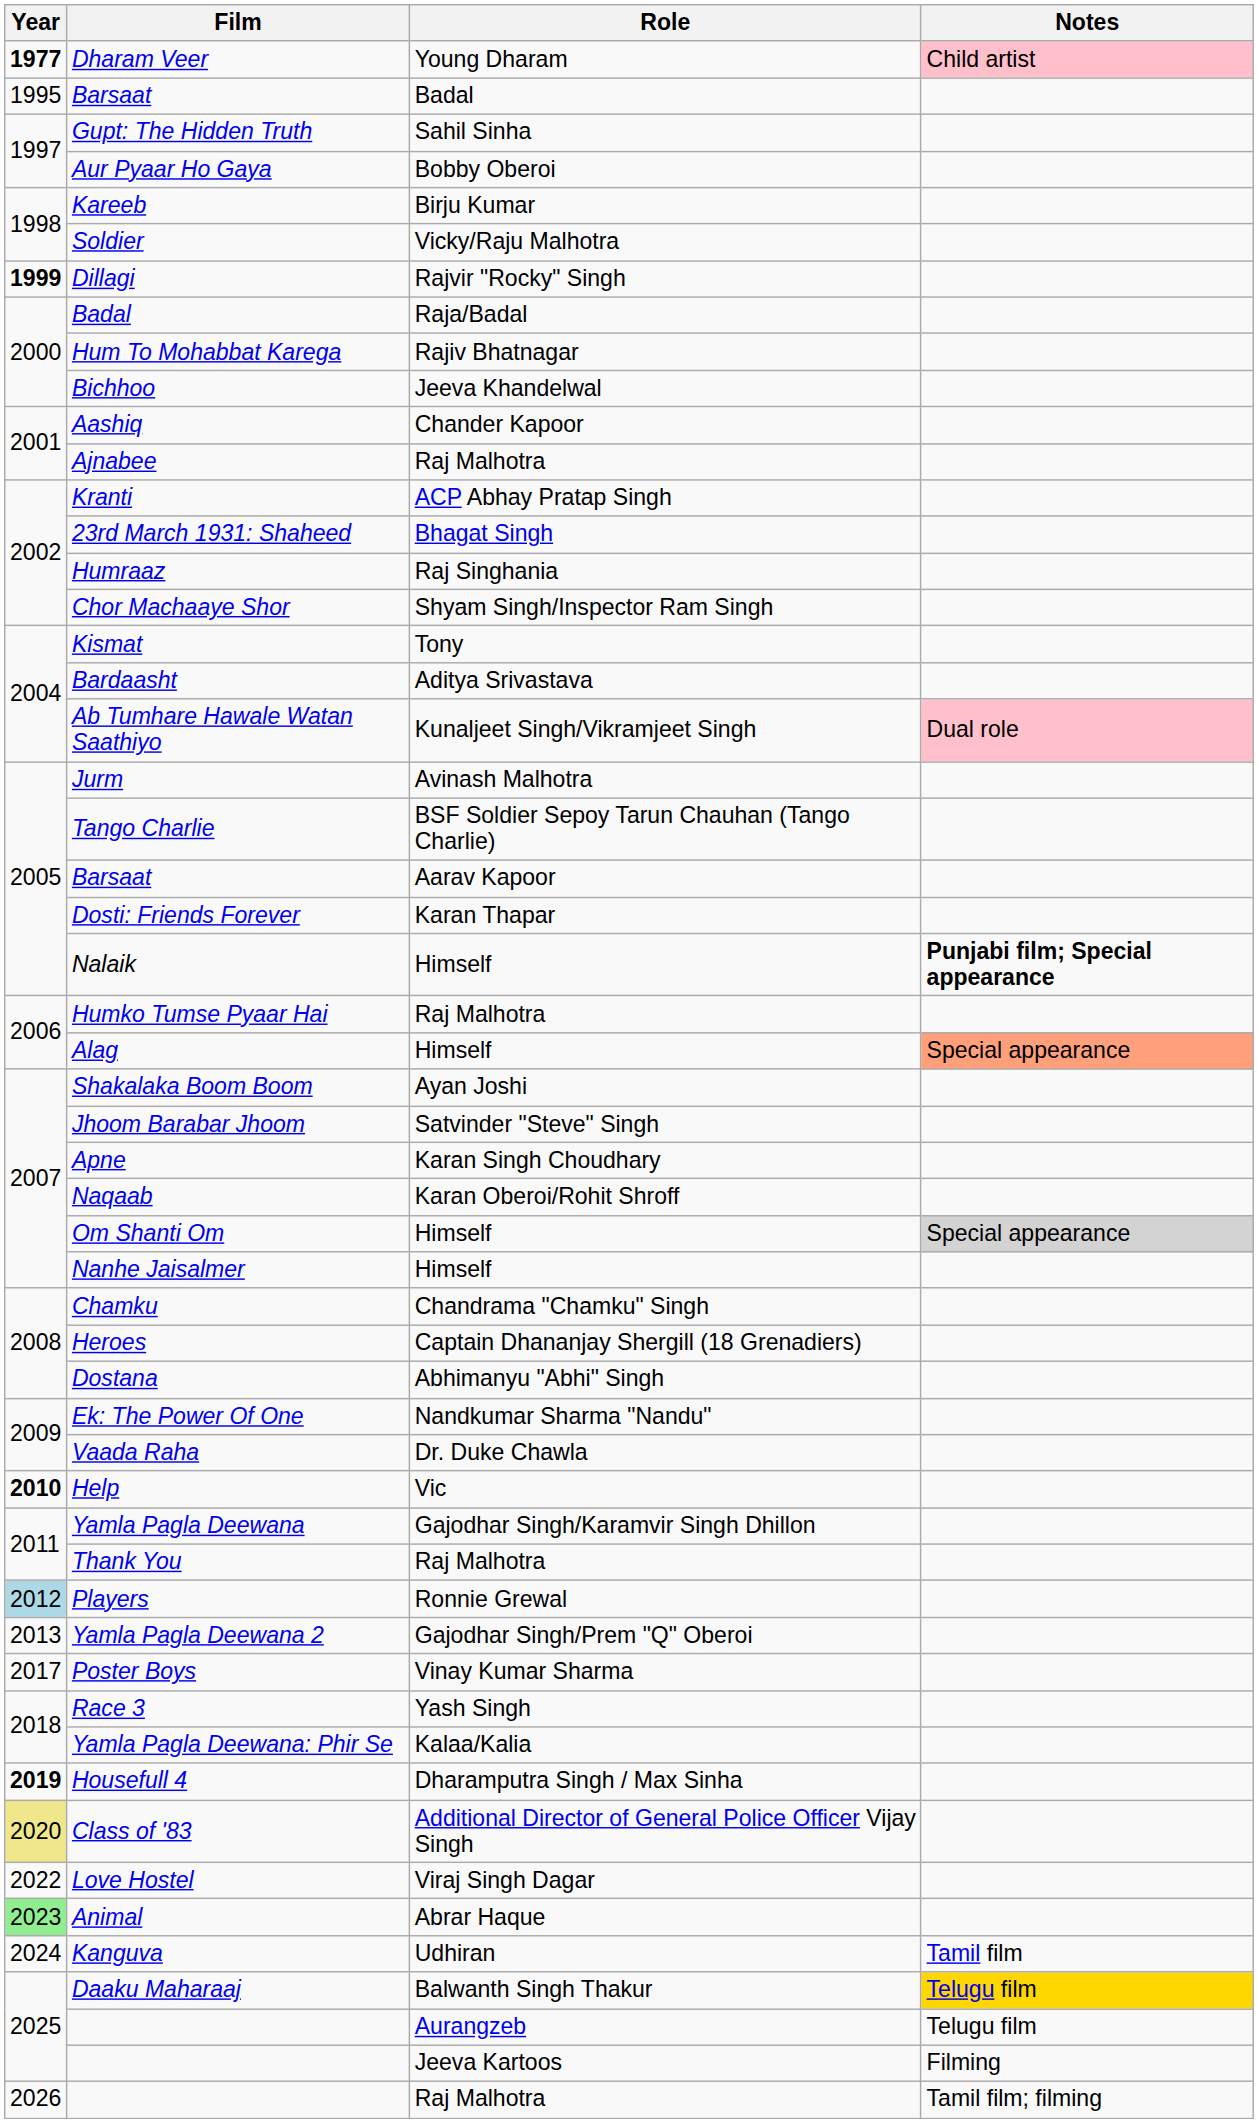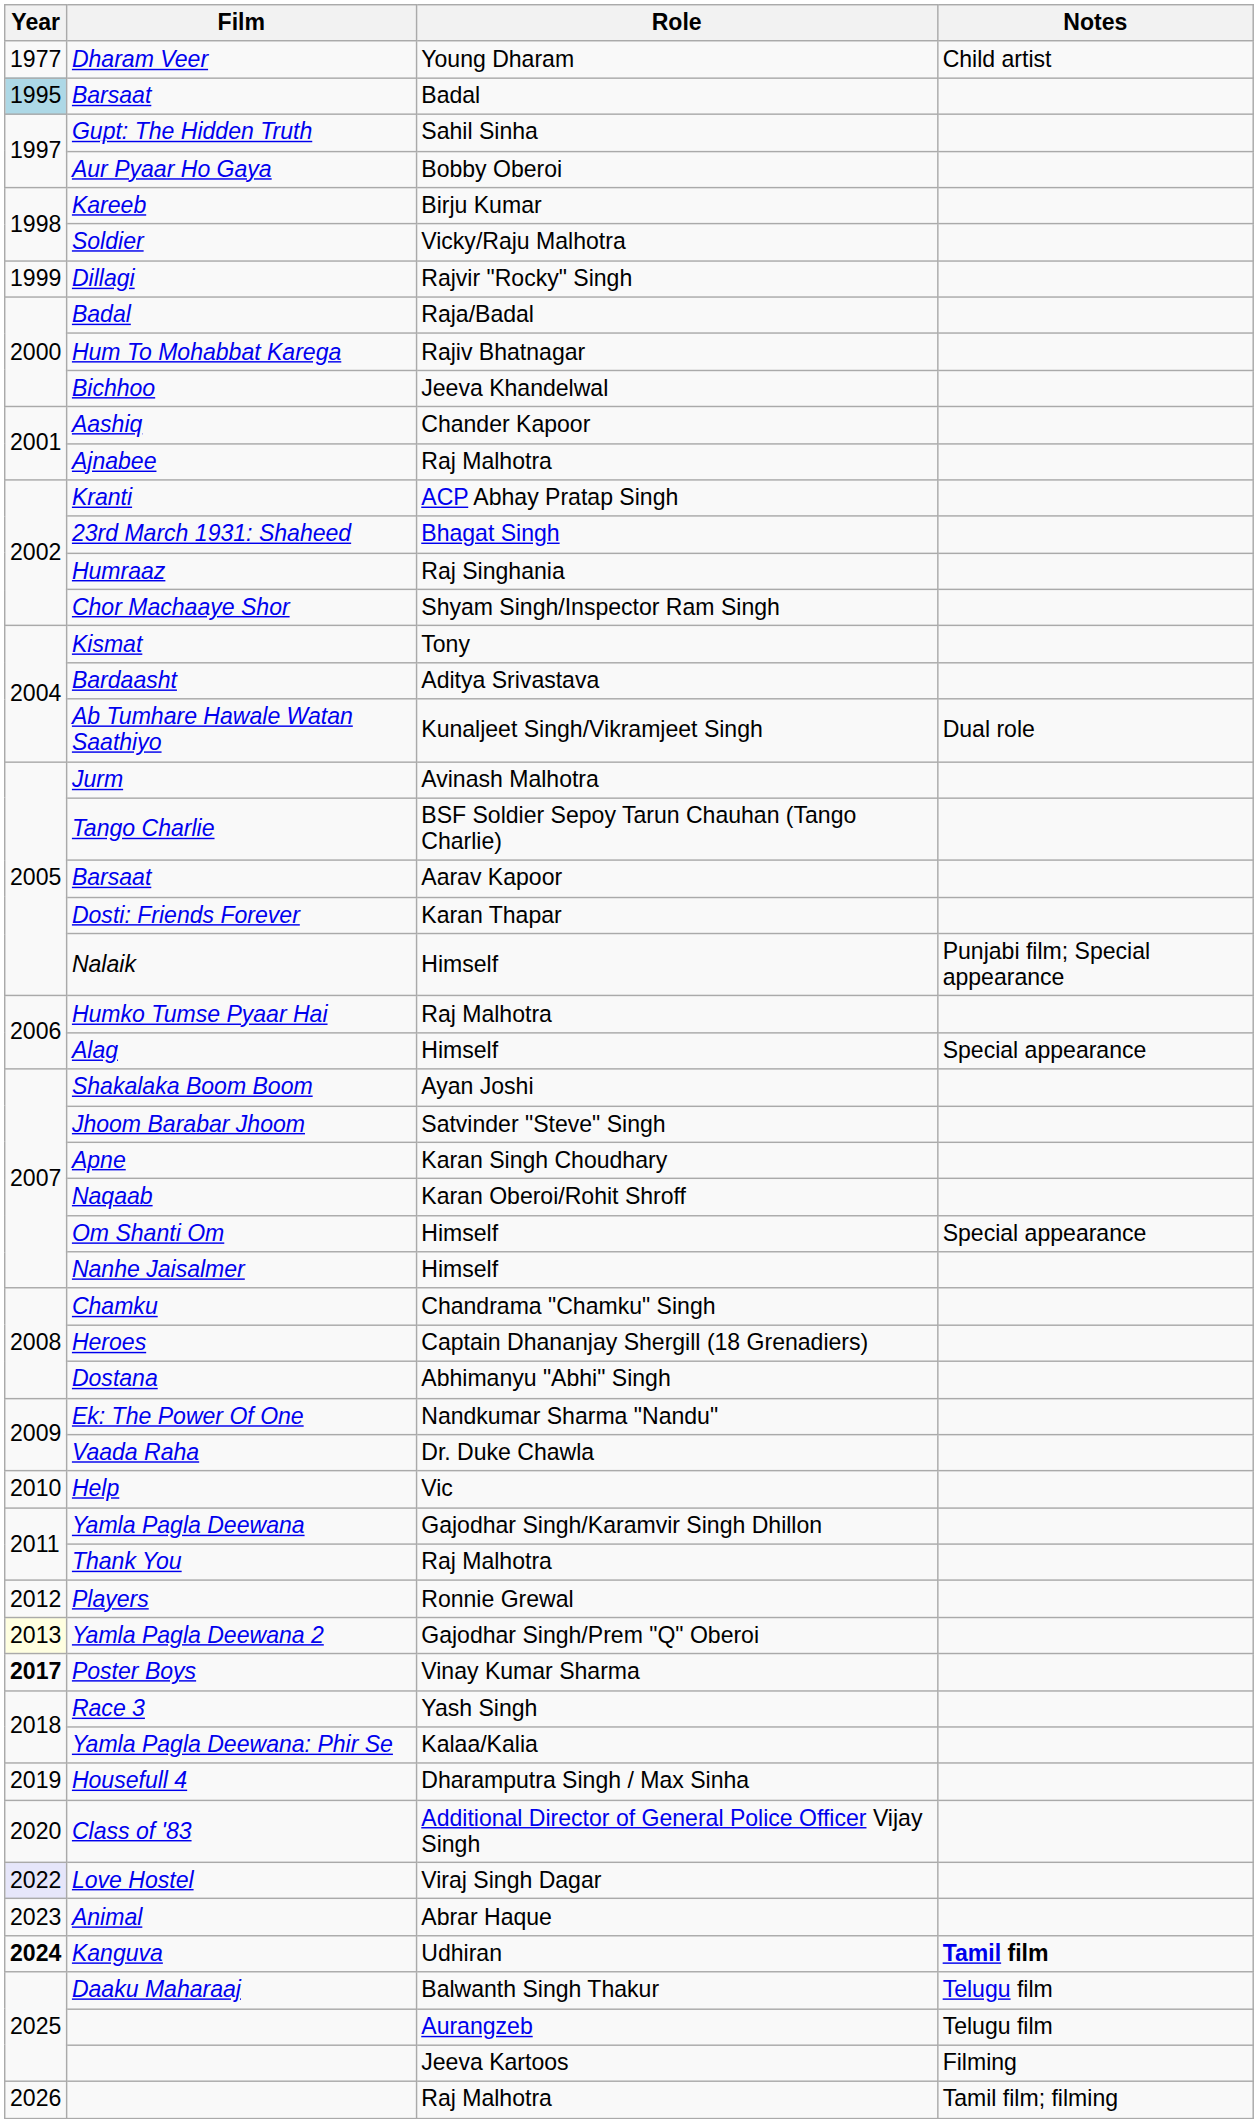(36, 59) bold -> (36, 59) normal
(981, 59) pink background -> (997, 59) no background
(36, 95) no background -> (36, 95) lightblue background
(36, 278) bold -> (36, 278) normal
(973, 729) pink background -> (989, 729) no background
(1039, 964) bold -> (1046, 964) normal
(1028, 1050) lightsalmon background -> (1044, 1050) no background
(1028, 1233) lightgrey background -> (1044, 1233) no background
(36, 1489) bold -> (36, 1489) normal
(36, 1598) lightblue background -> (36, 1598) no background
(36, 1635) no background -> (36, 1635) lightyellow background
(36, 1671) normal -> (36, 1671) bold
(36, 1781) bold -> (36, 1781) normal
(36, 1830) khaki background -> (36, 1830) no background
(36, 1880) no background -> (36, 1880) lavender background
(36, 1916) lightgreen background -> (36, 1916) no background
(36, 1953) normal -> (36, 1953) bold
(975, 1953) normal -> (996, 1953) bold
(982, 1989) gold background -> (998, 1989) no background
